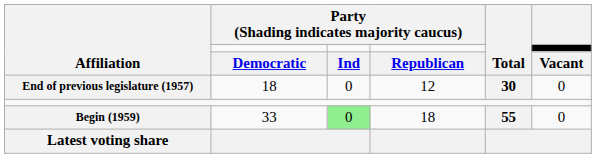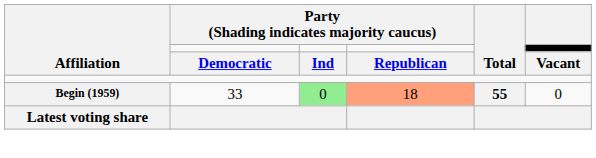- row: (108, 87)
(428, 117) no background -> (410, 93) lightsalmon background
